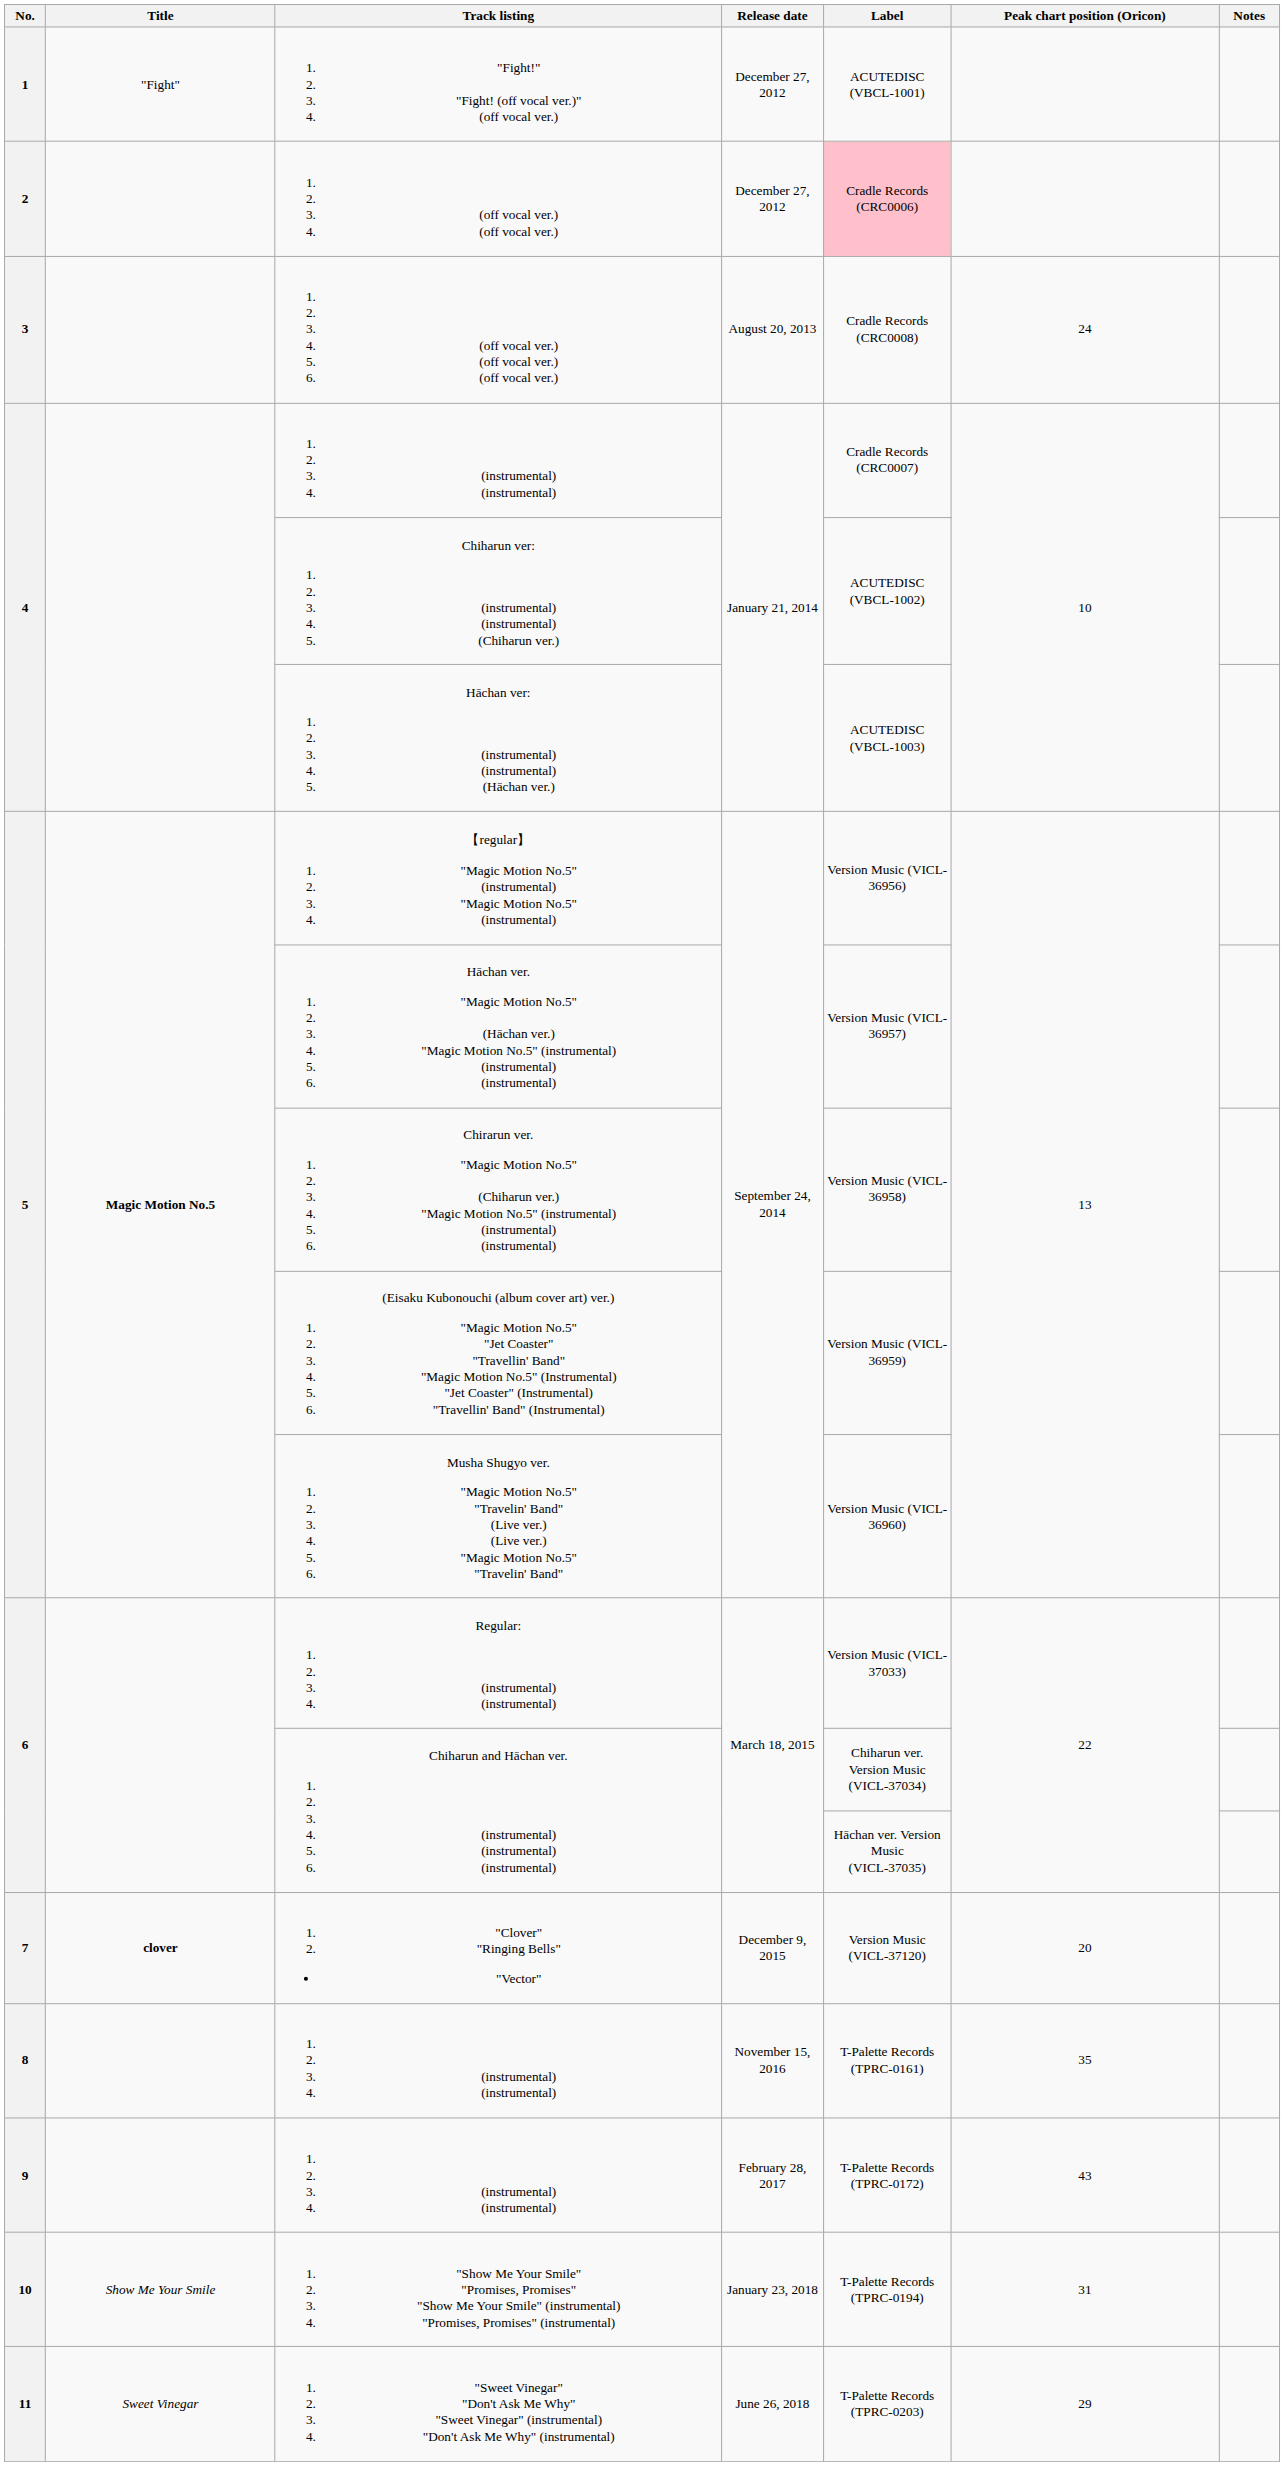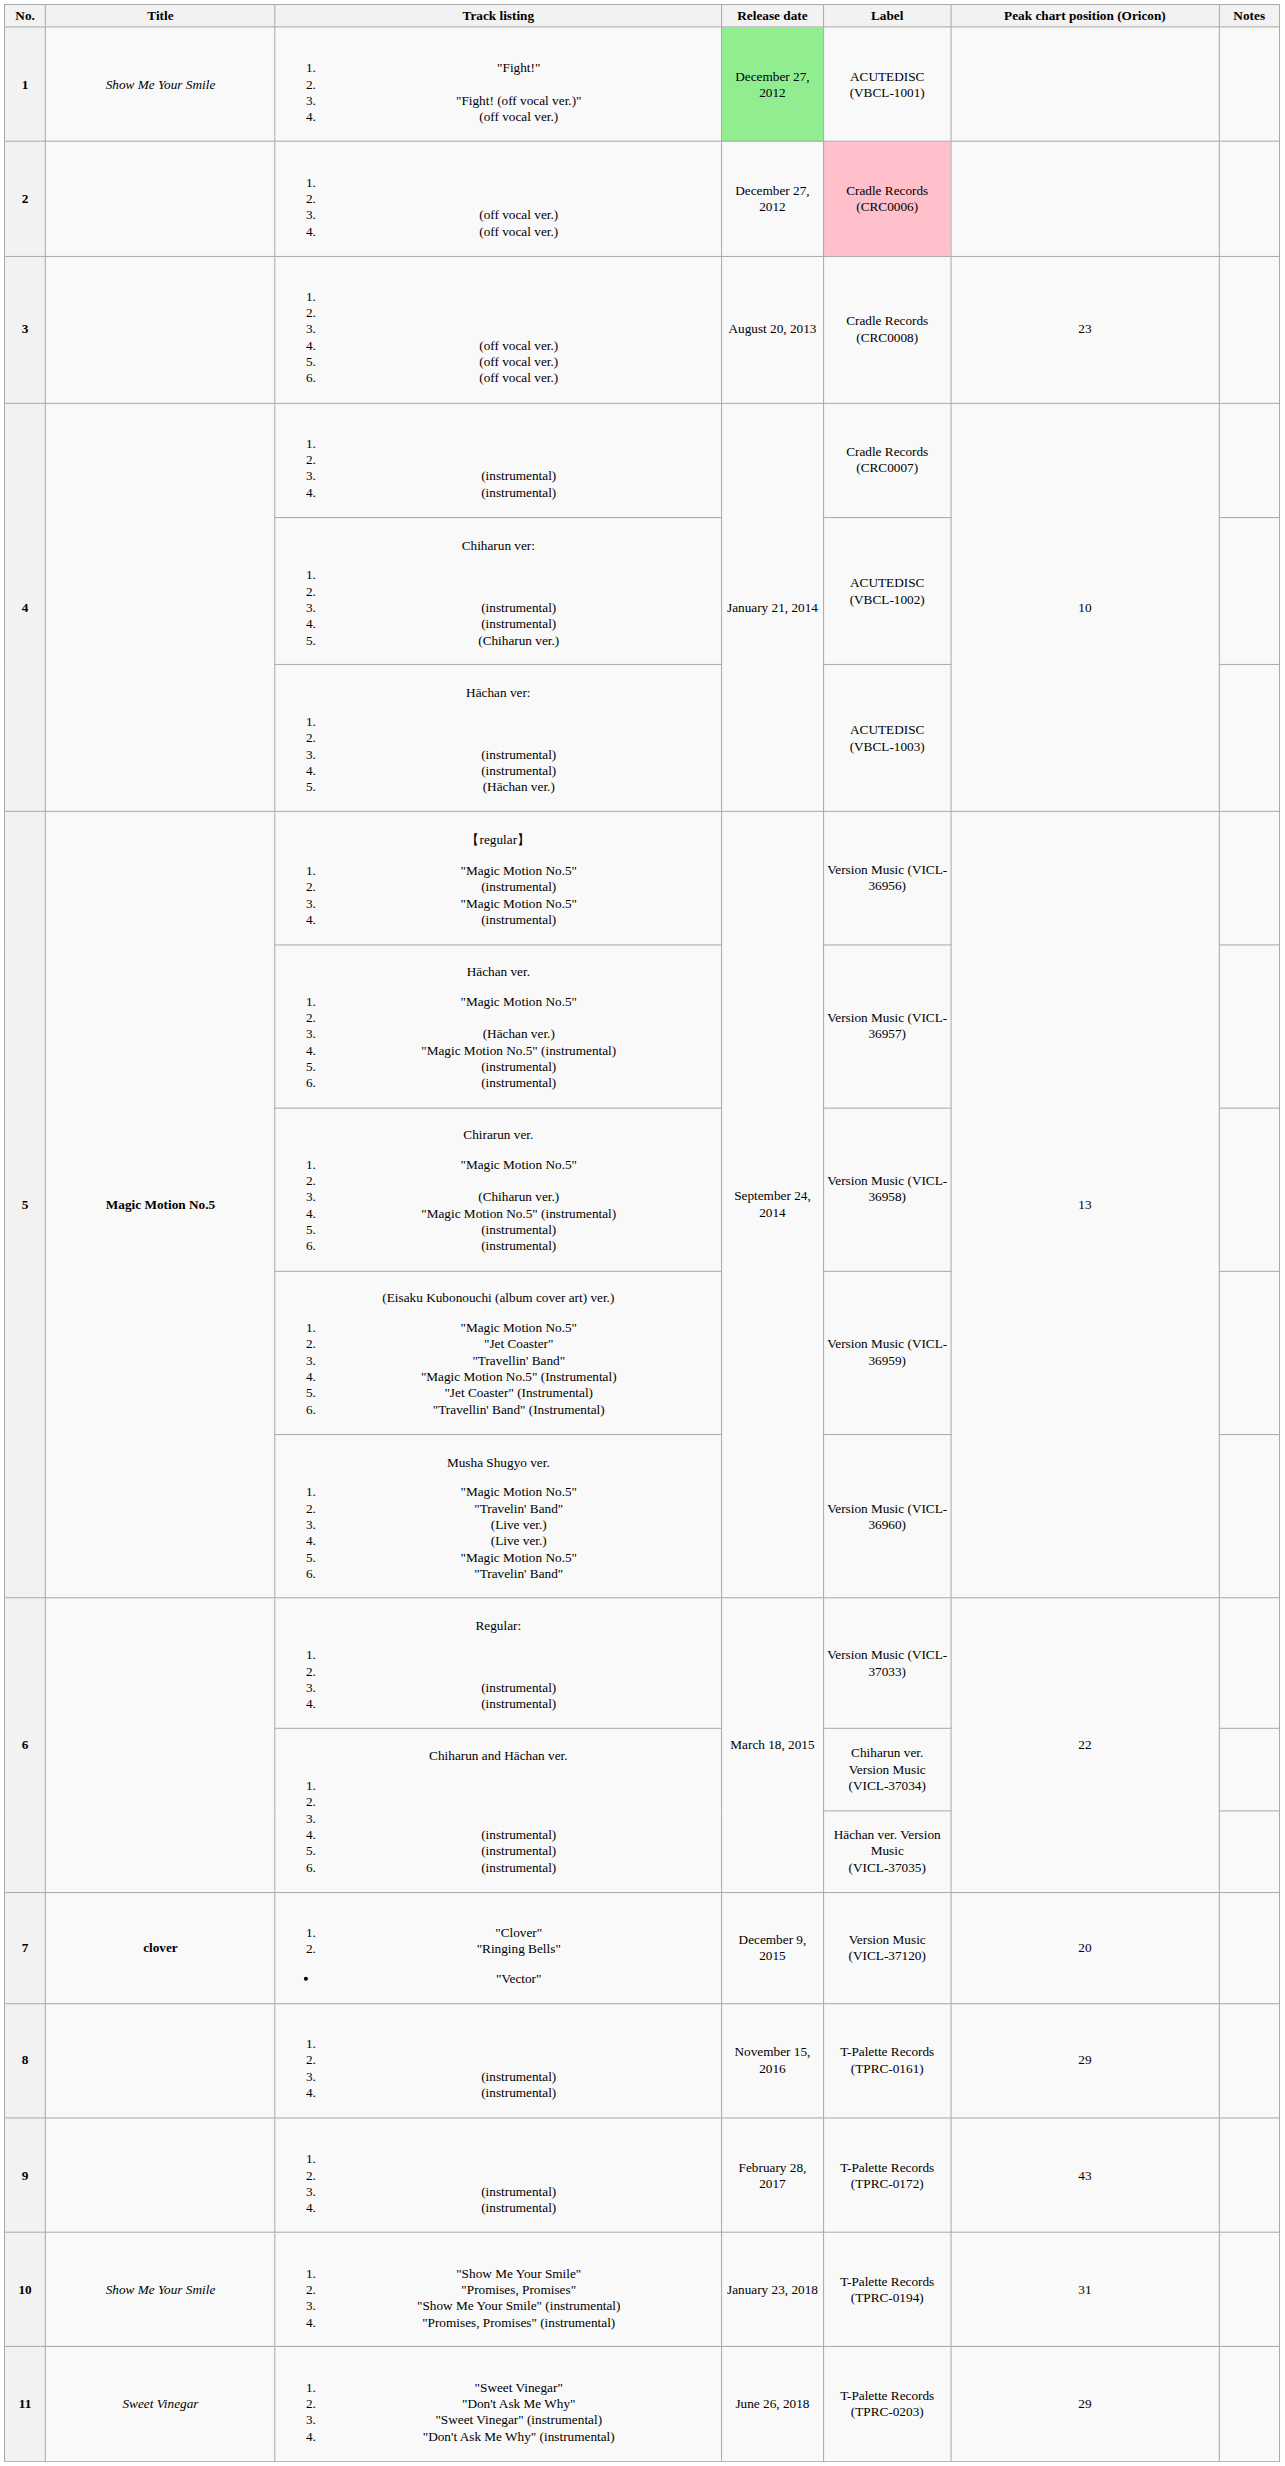(160, 84) "Fight" -> (160, 84) Show Me Your Smile
(772, 84) no background -> (772, 84) lightgreen background
(1085, 329) 24 -> (1085, 329) 23
(1085, 2060) 35 -> (1085, 2060) 29
